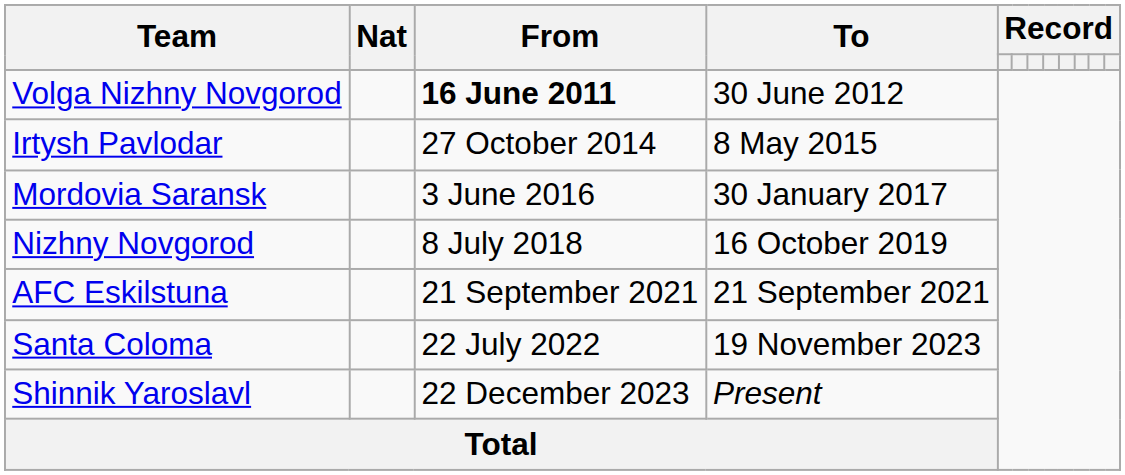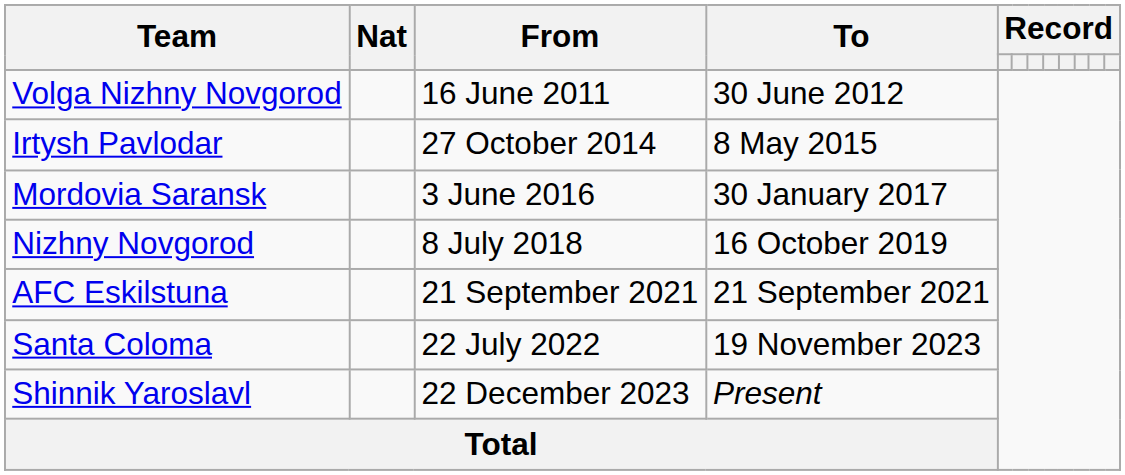(519, 94) bold -> (516, 94) normal
